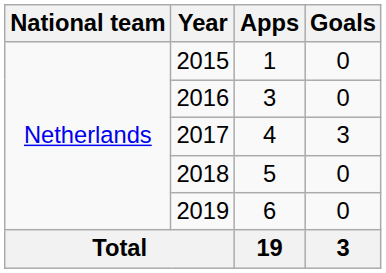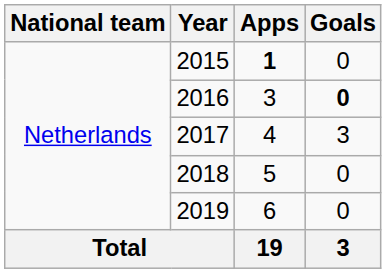(270, 60) normal -> (270, 60) bold
(343, 98) normal -> (343, 98) bold
